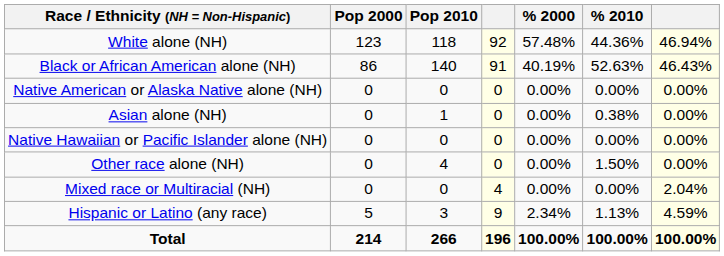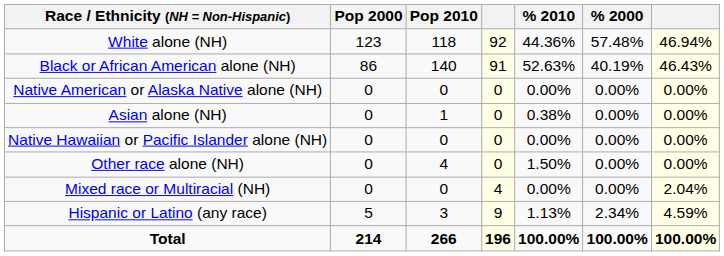columns swapped: (549, 16) <-> (617, 16)
